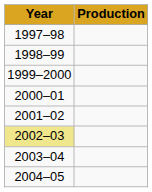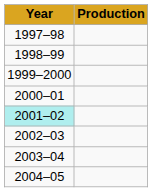(39, 116) no background -> (39, 116) paleturquoise background
(39, 136) khaki background -> (39, 136) no background
